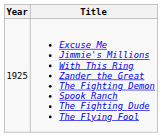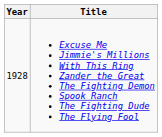(17, 76) 1925 -> (17, 76) 1928
